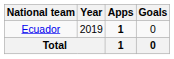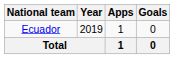(121, 29) bold -> (121, 29) normal
